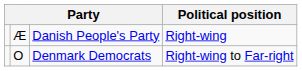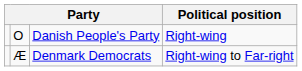(20, 35) Æ -> (18, 35) O
(18, 55) O -> (20, 55) Æ
